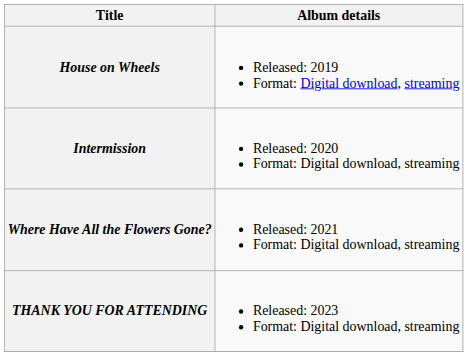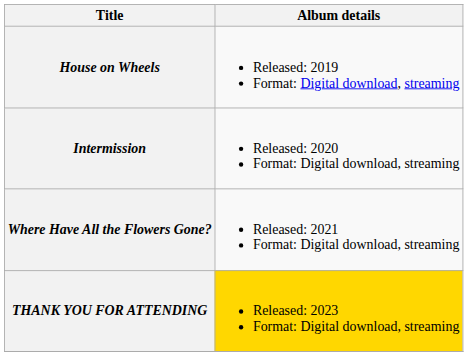(339, 319) no background -> (339, 319) gold background
